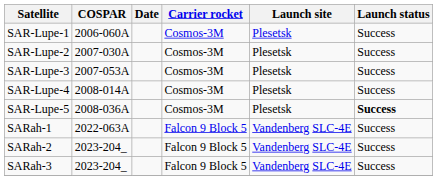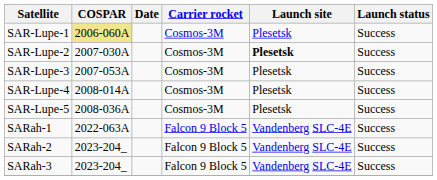(102, 33) no background -> (102, 33) khaki background
(272, 52) normal -> (273, 52) bold
(377, 109) bold -> (376, 109) normal
